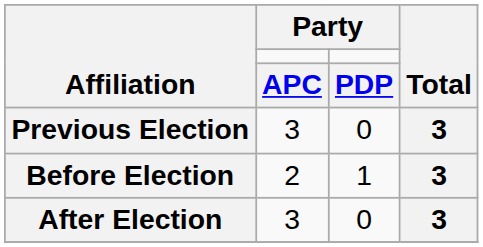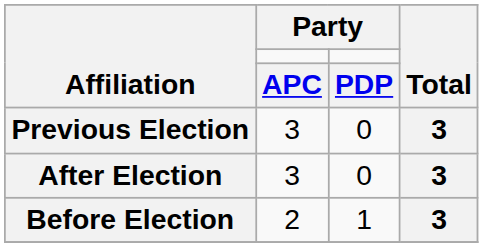rows swapped: (130, 174) <-> (130, 219)
